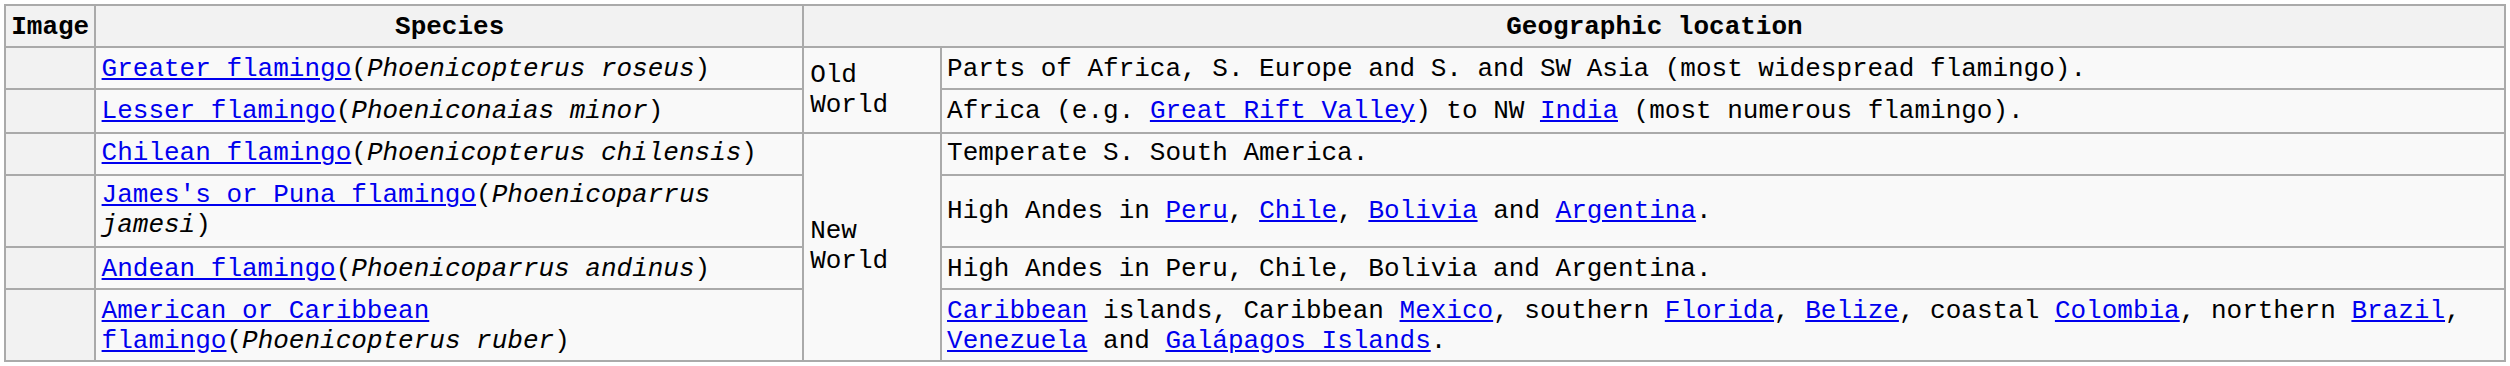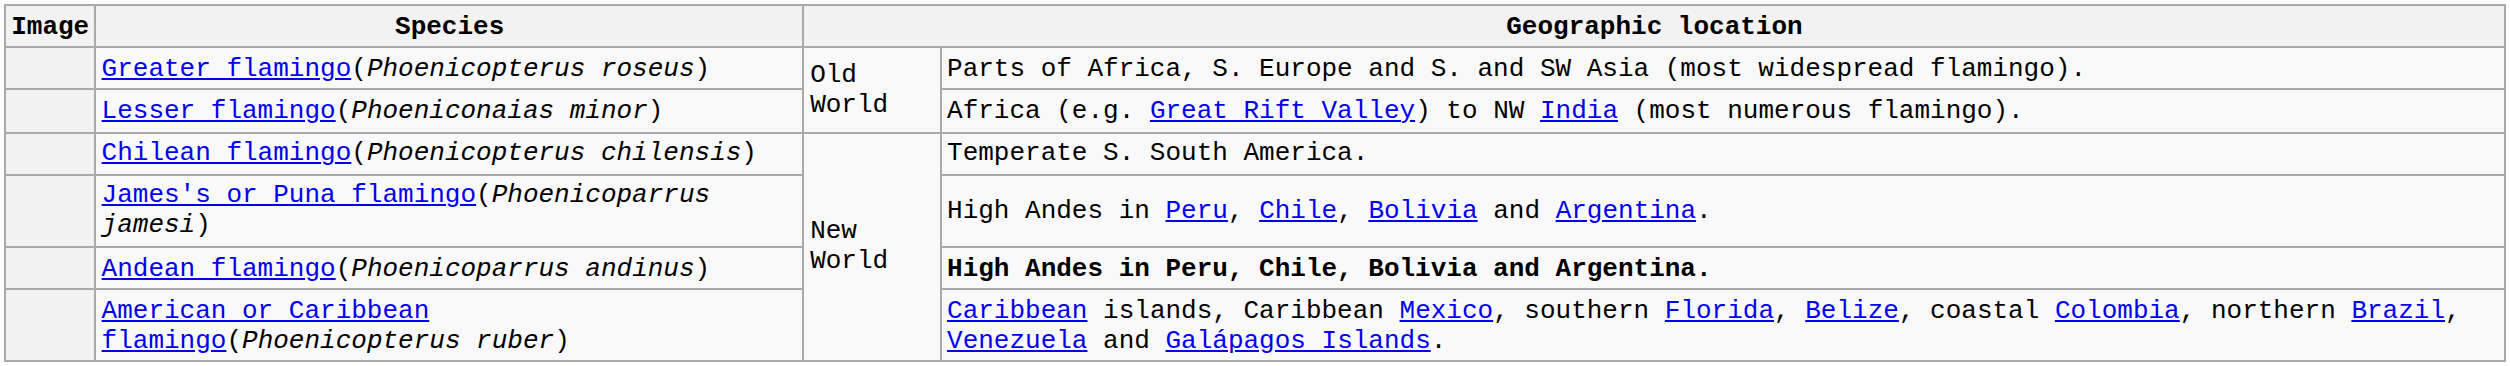(1329, 268) normal -> (1329, 268) bold
